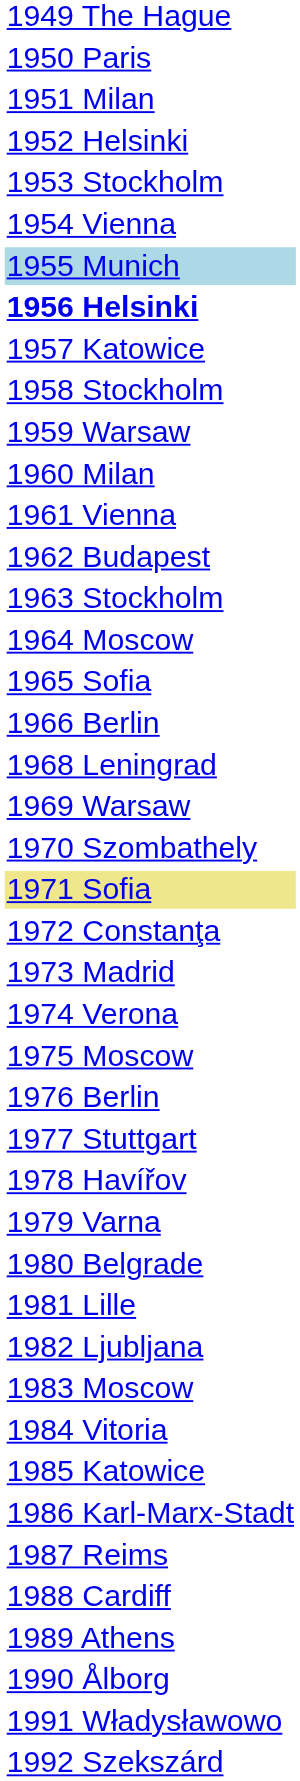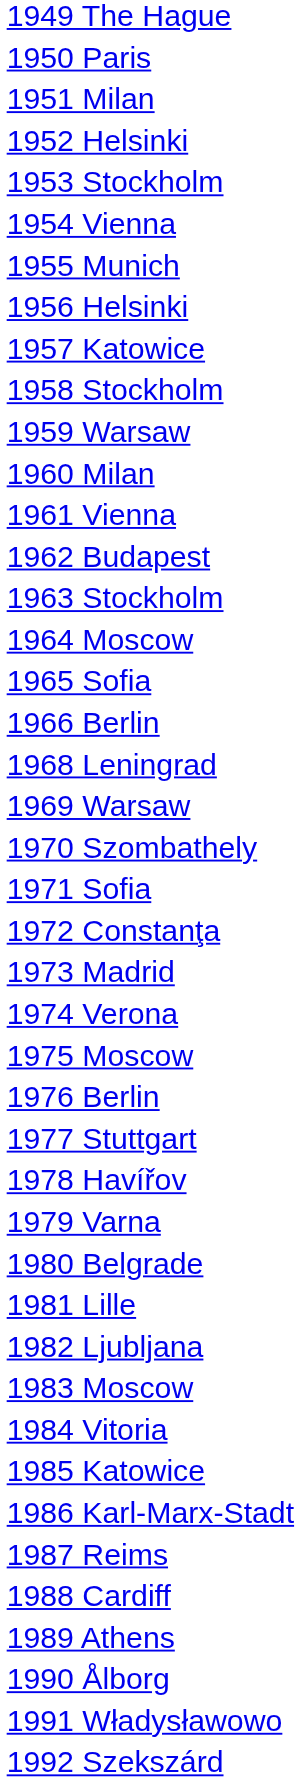(93, 265) lightblue background -> (93, 265) no background
(102, 307) bold -> (97, 307) normal
(79, 889) khaki background -> (79, 889) no background
